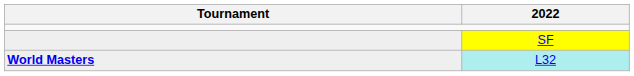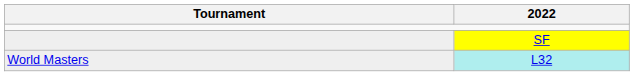(51, 60) bold -> (48, 60) normal
